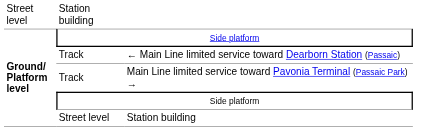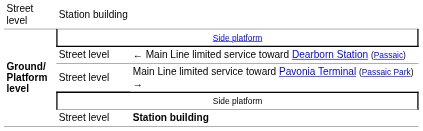(71, 55) Track -> (84, 55) Street level
(71, 78) Track -> (84, 77) Street level
(161, 118) normal -> (171, 118) bold
